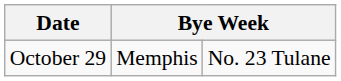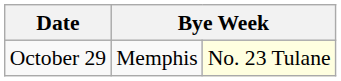(269, 58) no background -> (269, 58) lightyellow background
